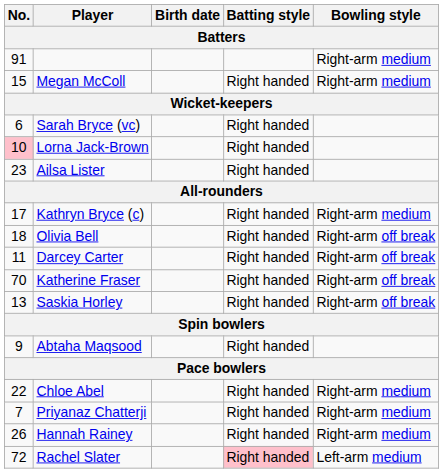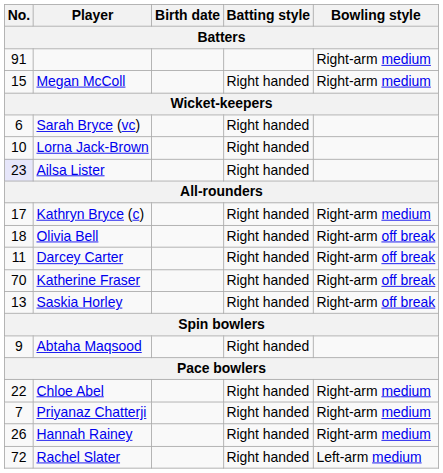(19, 147) pink background -> (19, 147) no background
(19, 170) no background -> (19, 170) lavender background
(268, 457) pink background -> (268, 457) no background
